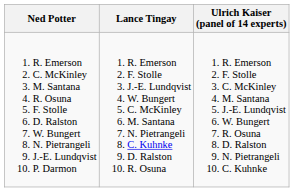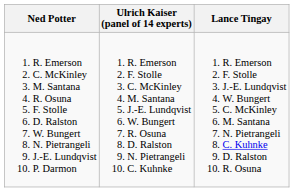columns swapped: (146, 18) <-> (241, 18)
